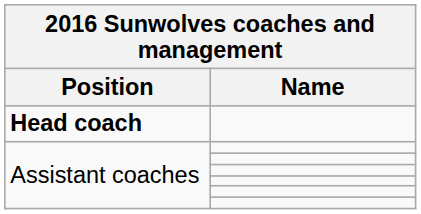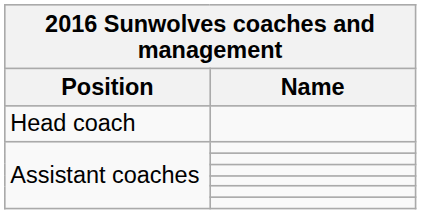(76, 124) bold -> (73, 124) normal
